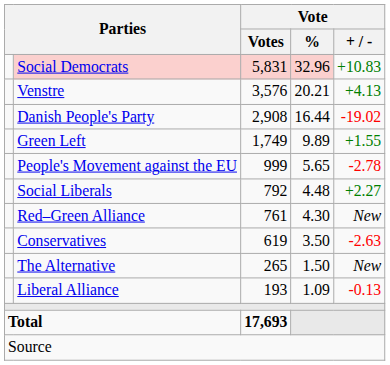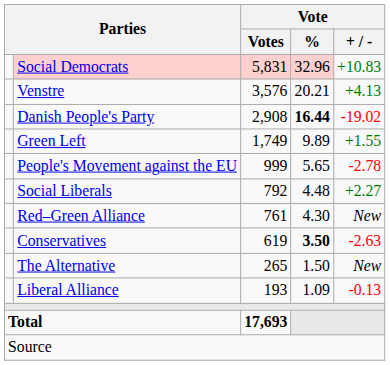(312, 116) normal -> (312, 116) bold
(316, 240) normal -> (316, 240) bold
